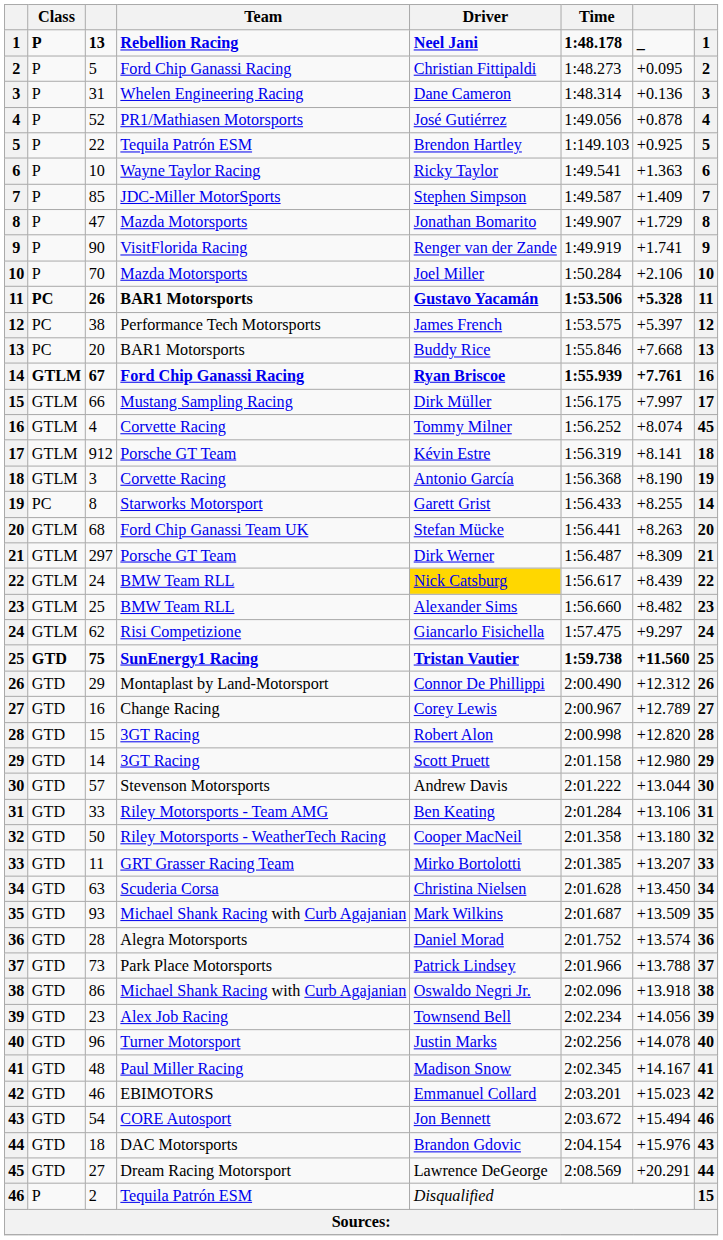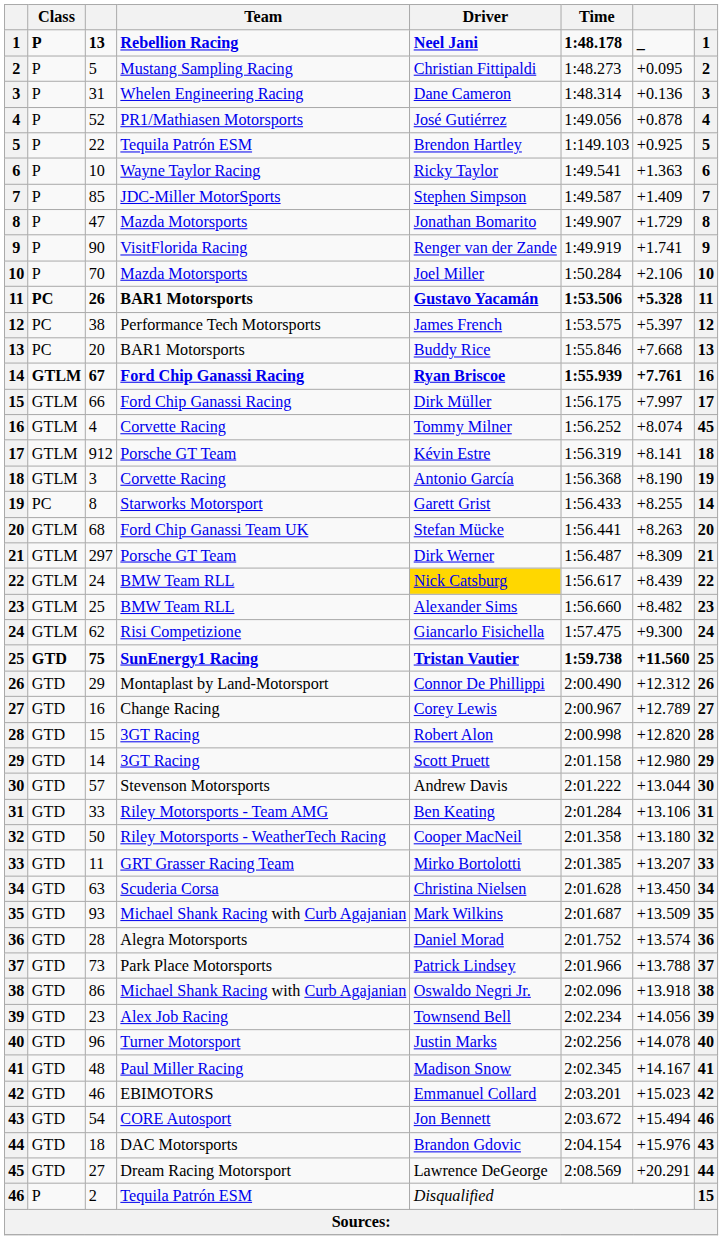(206, 68) Ford Chip Ganassi Racing -> (207, 68) Mustang Sampling Racing
(207, 401) Mustang Sampling Racing -> (206, 401) Ford Chip Ganassi Racing
(660, 632) +9.297 -> (660, 632) +9.300
